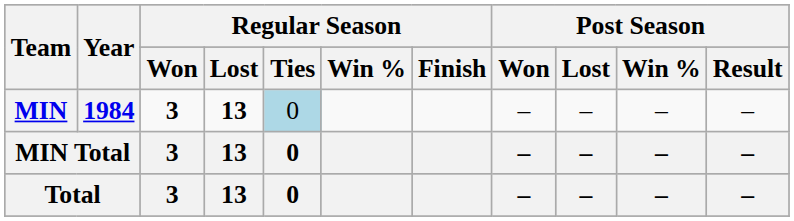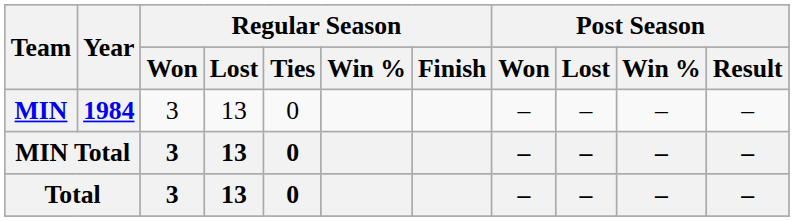(172, 110) bold -> (172, 110) normal
(234, 110) bold -> (234, 110) normal
(293, 110) lightblue background -> (293, 110) no background
